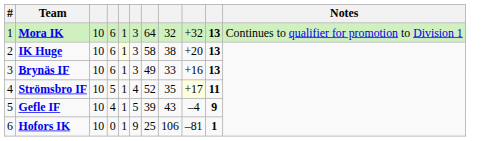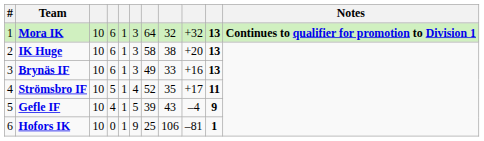(344, 32) normal -> (351, 32) bold
(124, 51) lightyellow background -> (124, 51) no background
(194, 88) lightyellow background -> (194, 88) no background
